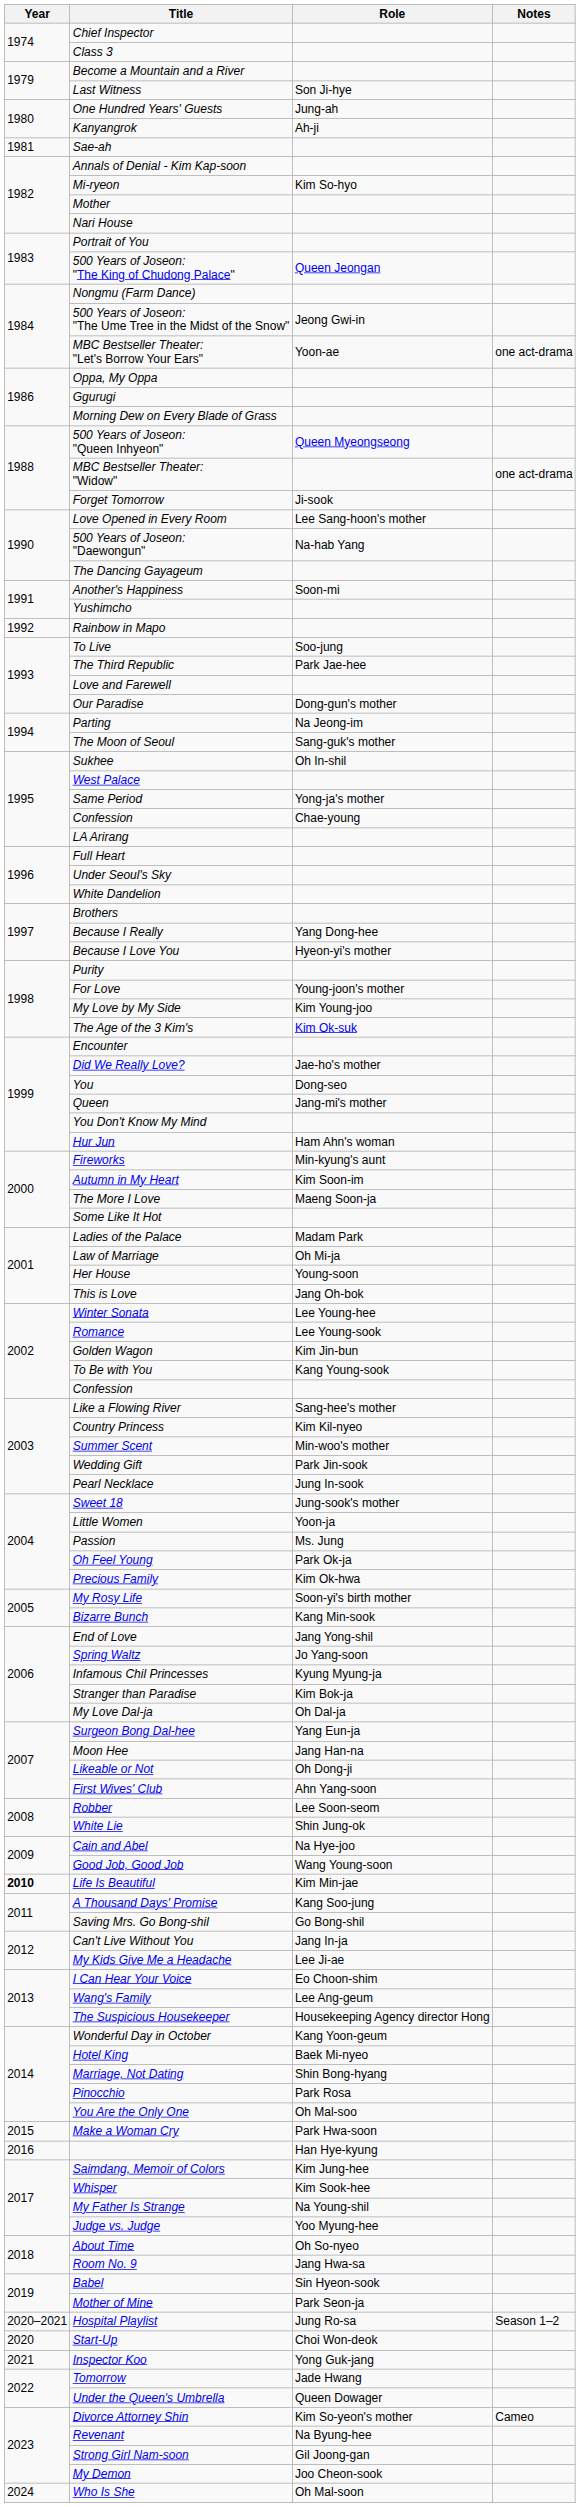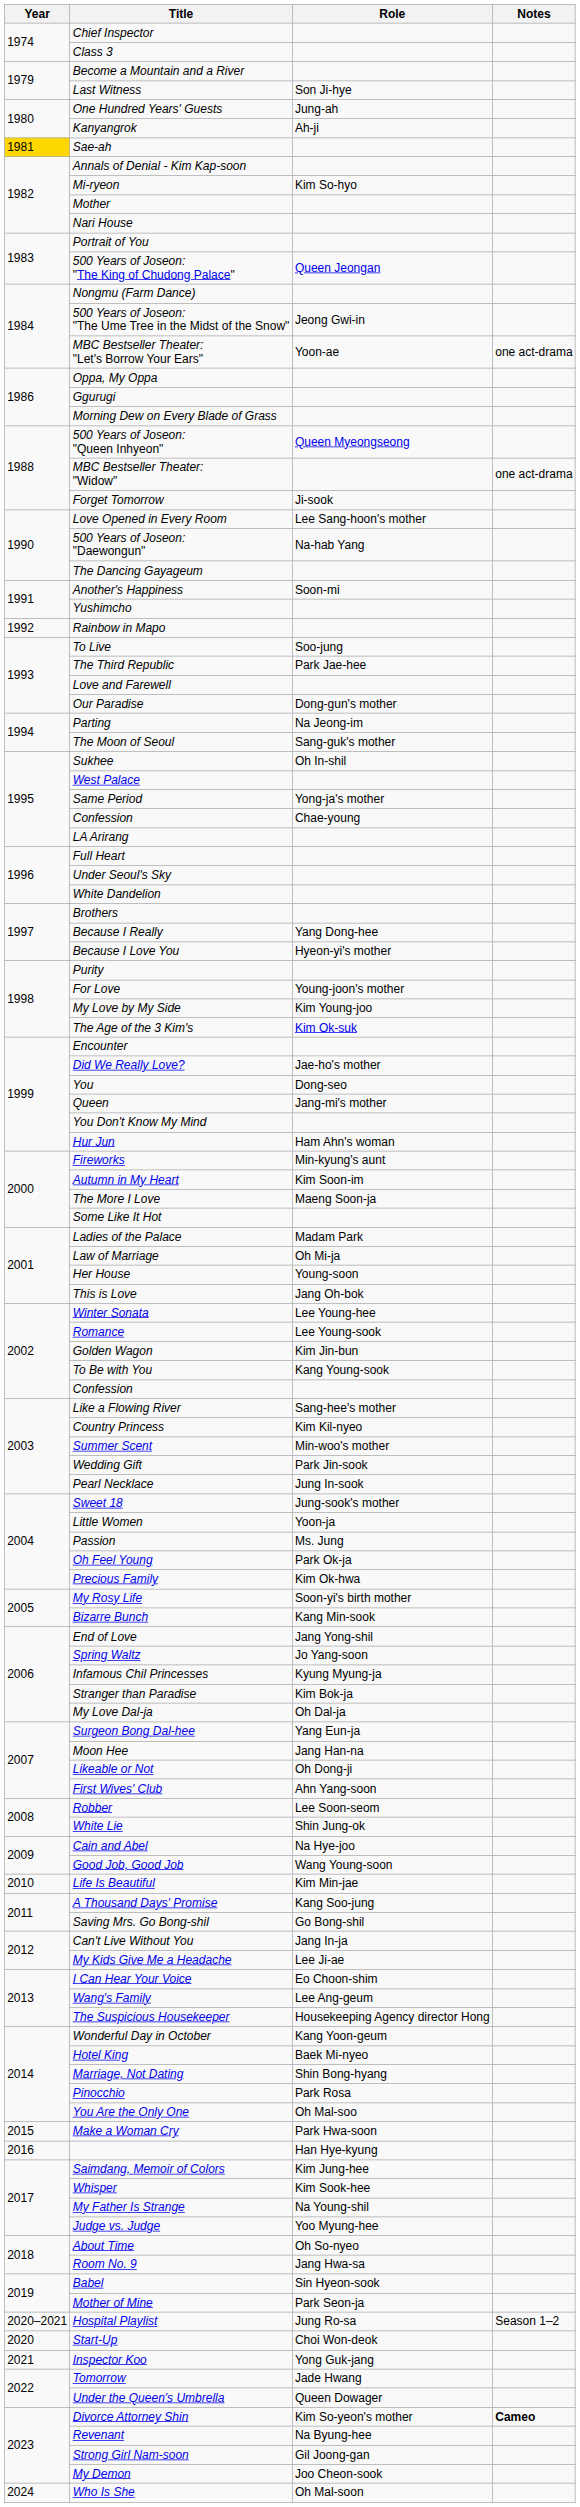(20, 147) no background -> (20, 147) gold background
(20, 1883) bold -> (20, 1883) normal
(515, 2416) normal -> (515, 2416) bold
